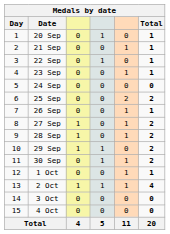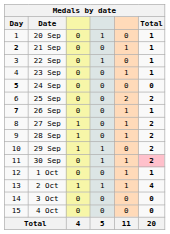(16, 48) normal -> (16, 48) bold
(16, 86) normal -> (16, 86) bold
(16, 111) normal -> (16, 111) bold
(151, 161) no background -> (151, 161) pink background
